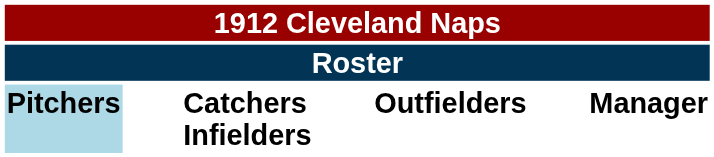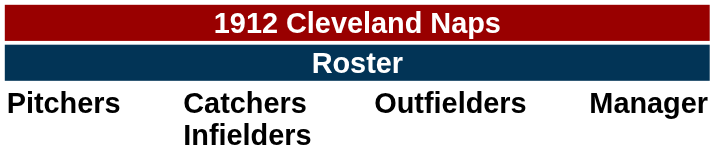(64, 103) lightblue background -> (64, 103) no background
